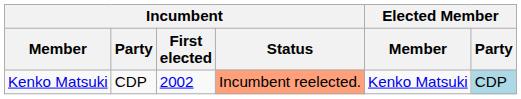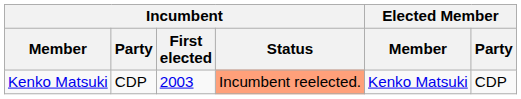(177, 81) 2002 -> (177, 81) 2003
(491, 81) lightblue background -> (491, 81) no background
